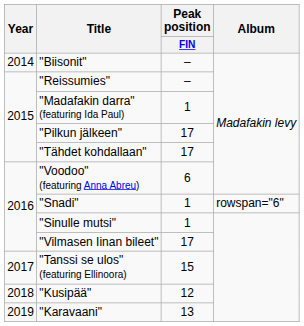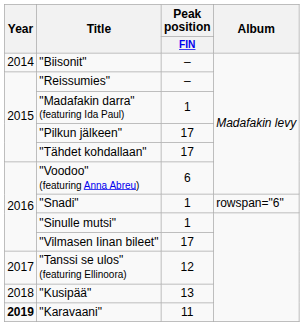(187, 267) 15 -> (187, 267) 12
(187, 293) 12 -> (187, 293) 13
(20, 312) normal -> (20, 312) bold
(187, 312) 13 -> (187, 312) 11
